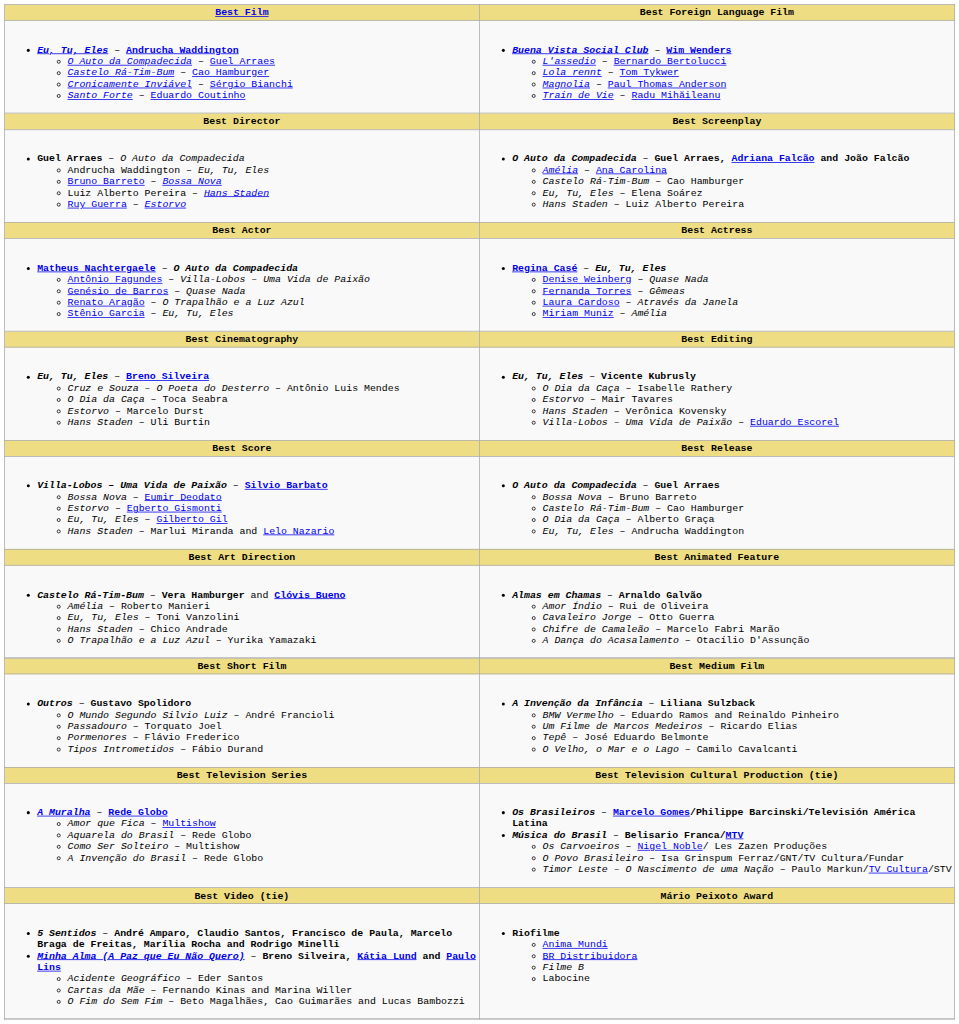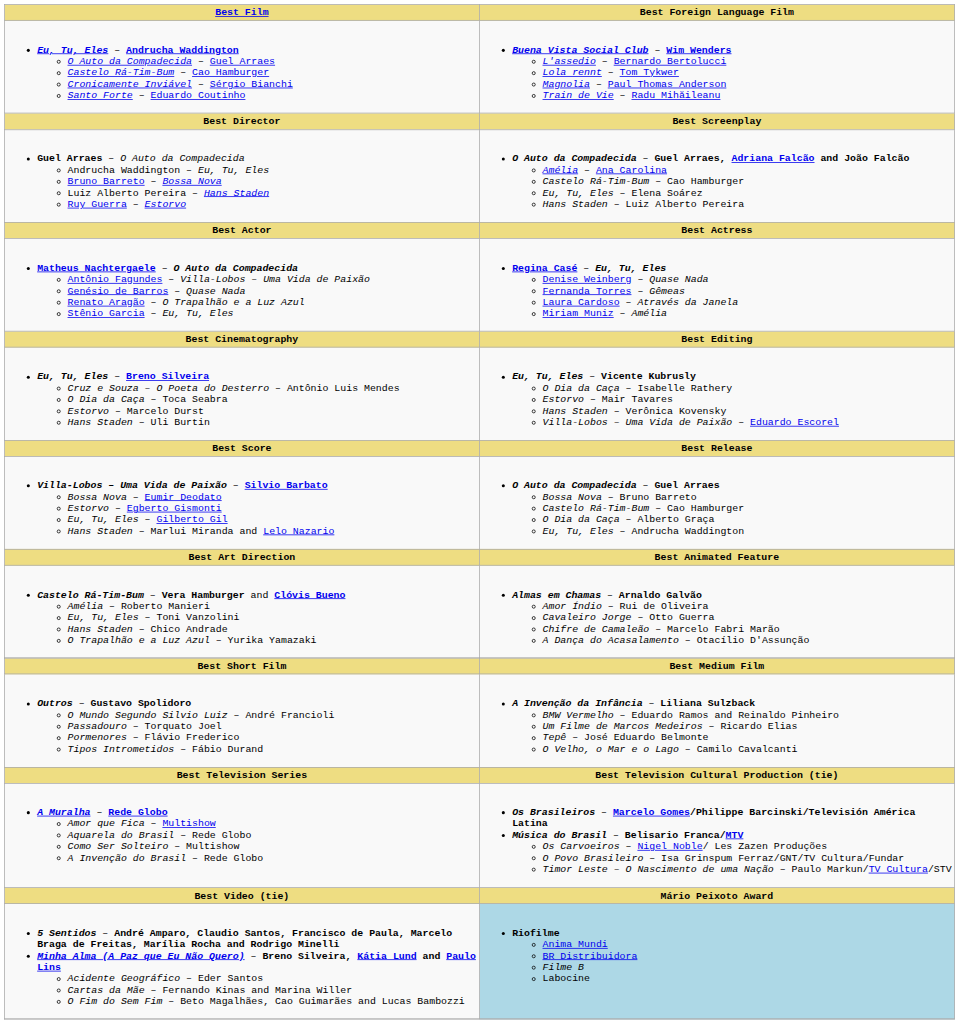(717, 956) no background -> (717, 956) lightblue background
